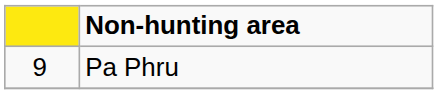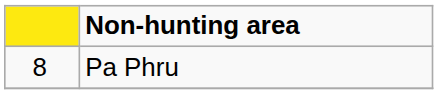(29, 67) 9 -> (29, 67) 8
